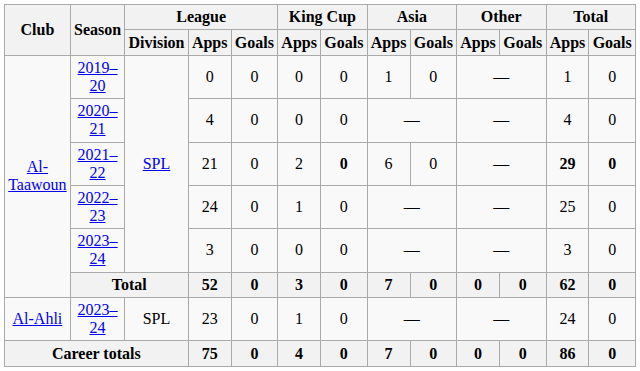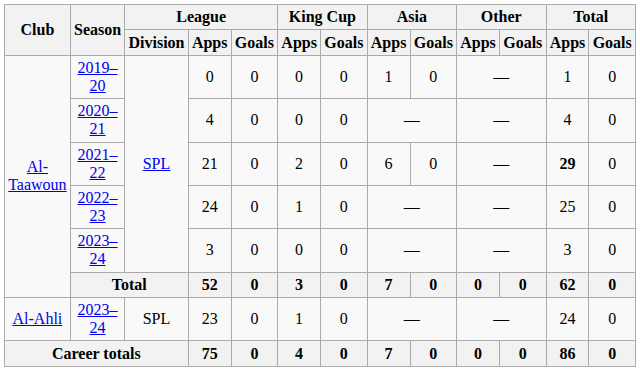(344, 163) bold -> (344, 163) normal
(612, 163) bold -> (612, 163) normal
